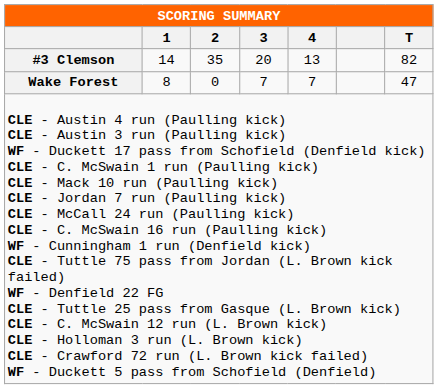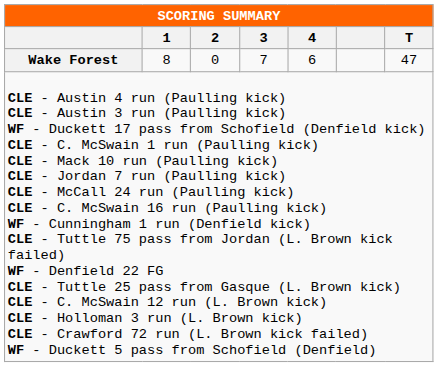- row: (73, 60)
(312, 82) 7 -> (312, 60) 6
